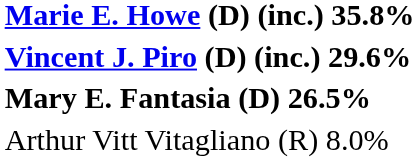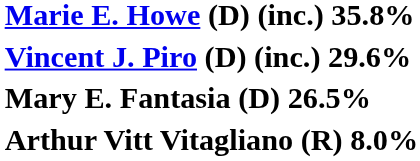(197, 139) normal -> (211, 139) bold
